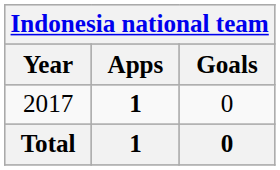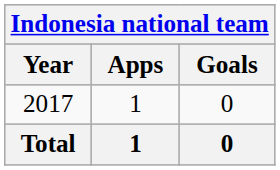(135, 104) bold -> (135, 104) normal
